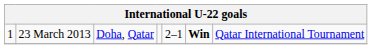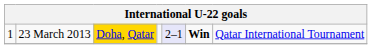(125, 34) no background -> (125, 34) gold background
(174, 34) no background -> (174, 34) lavender background
